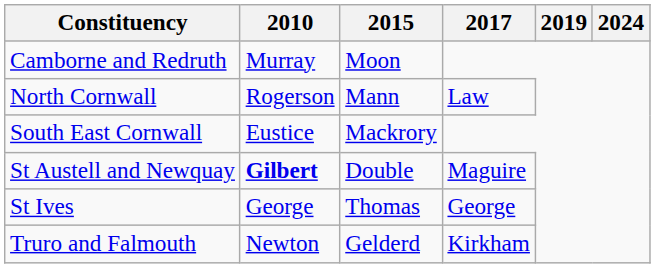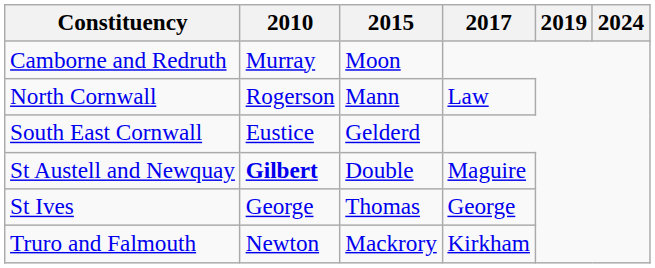(391, 133) Mackrory -> (383, 133) Gelderd
(383, 243) Gelderd -> (391, 243) Mackrory
